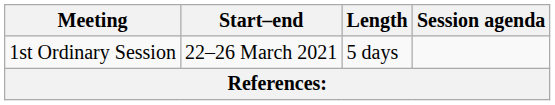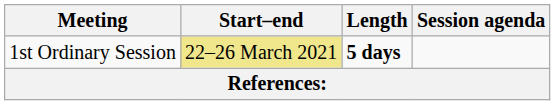(261, 52) no background -> (261, 52) khaki background
(372, 52) normal -> (373, 52) bold
